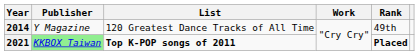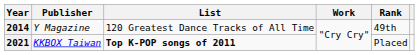(67, 42) lightgreen background -> (67, 42) no background
(391, 42) bold -> (391, 42) normal
